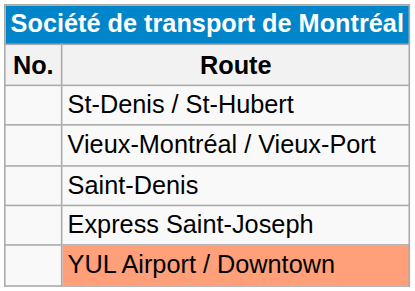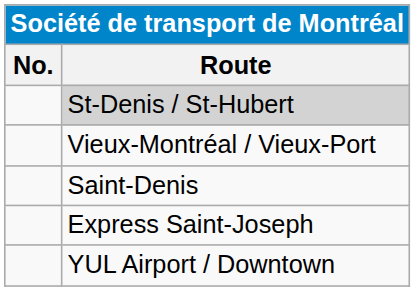(181, 104) no background -> (181, 104) lightgrey background
(201, 265) lightsalmon background -> (201, 265) no background
